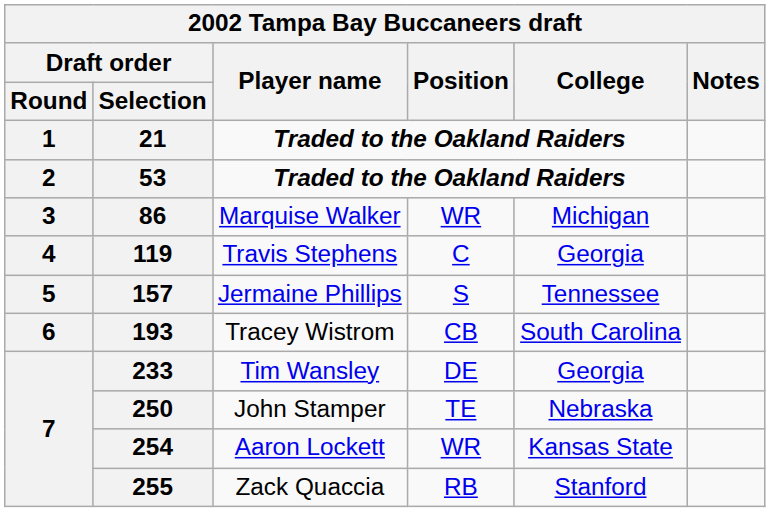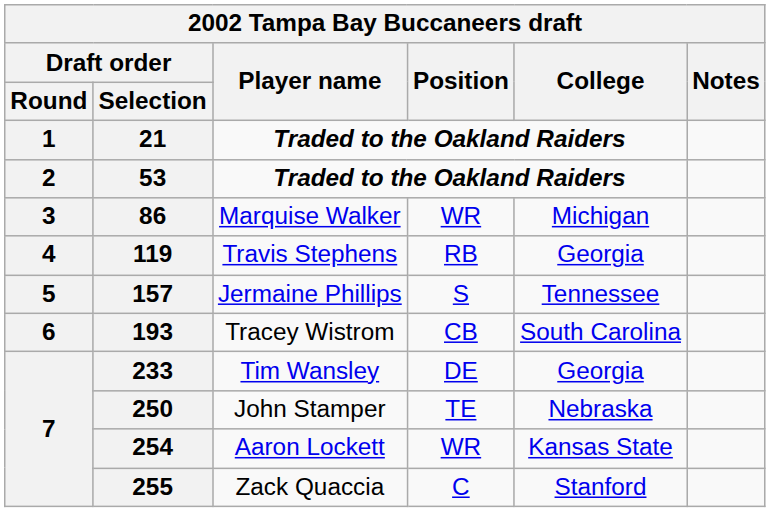(461, 255) C -> (461, 255) RB
(461, 486) RB -> (461, 486) C
